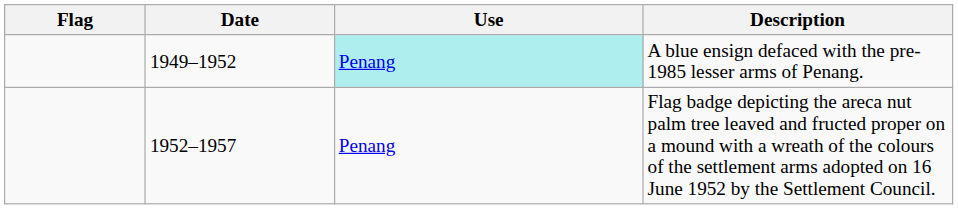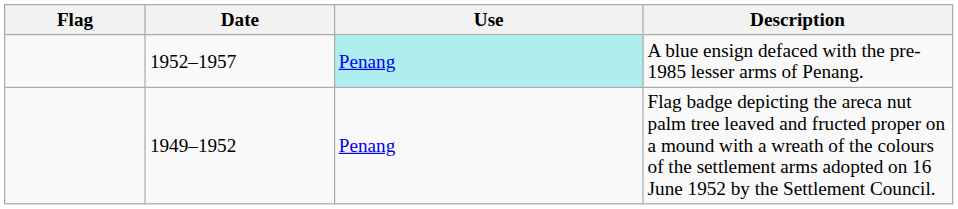(193, 60) 1949–1952 -> (193, 60) 1952–1957
(193, 145) 1952–1957 -> (193, 145) 1949–1952
